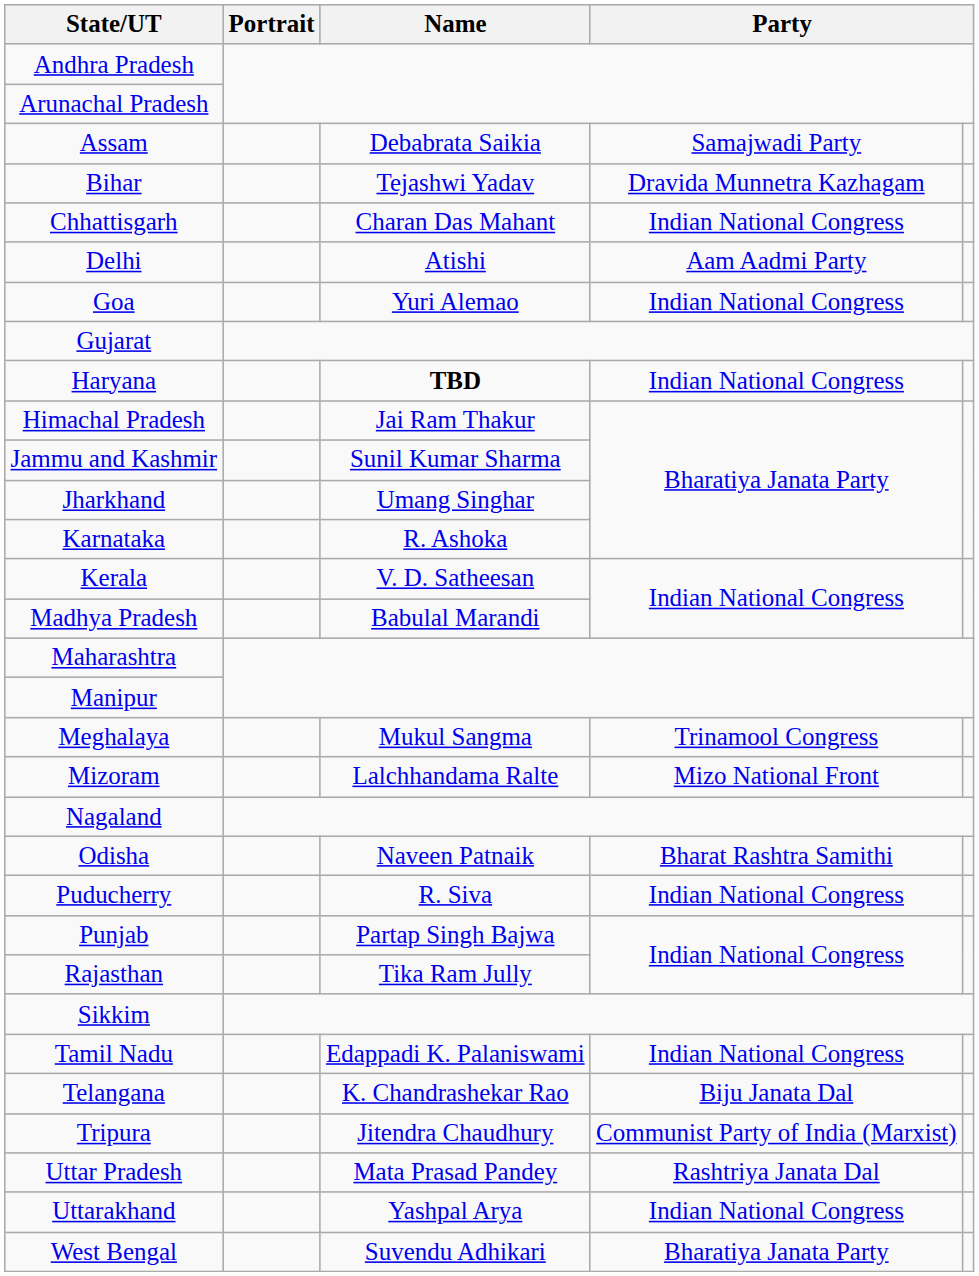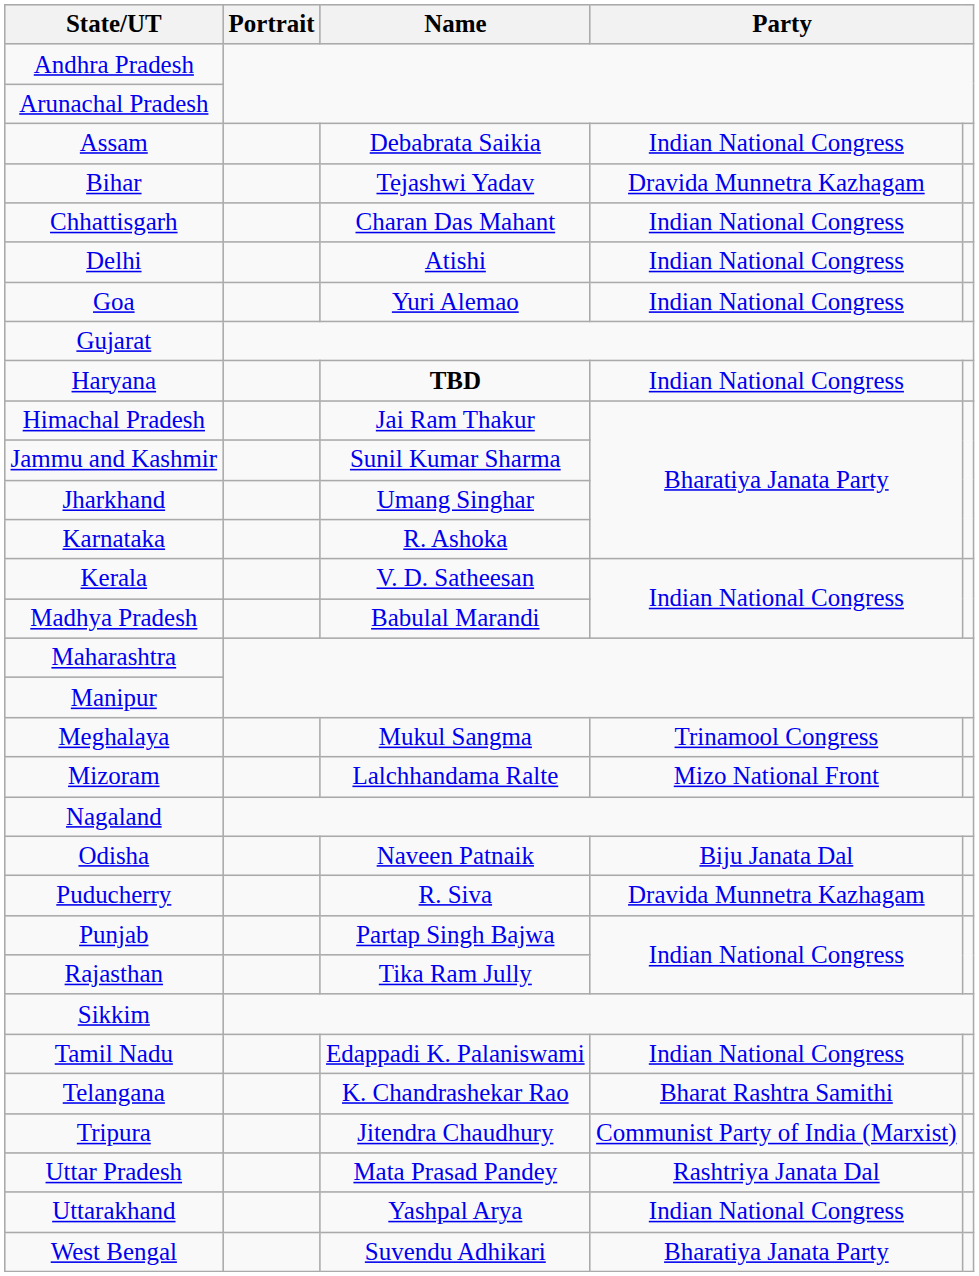(776, 143) Samajwadi Party -> (776, 143) Indian National Congress
(776, 261) Aam Aadmi Party -> (776, 261) Indian National Congress
(776, 855) Bharat Rashtra Samithi -> (776, 855) Biju Janata Dal
(776, 895) Indian National Congress -> (776, 895) Dravida Munnetra Kazhagam
(776, 1093) Biju Janata Dal -> (776, 1093) Bharat Rashtra Samithi
